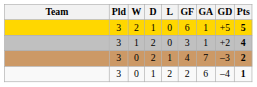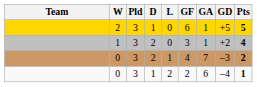columns swapped: (119, 12) <-> (136, 12)
